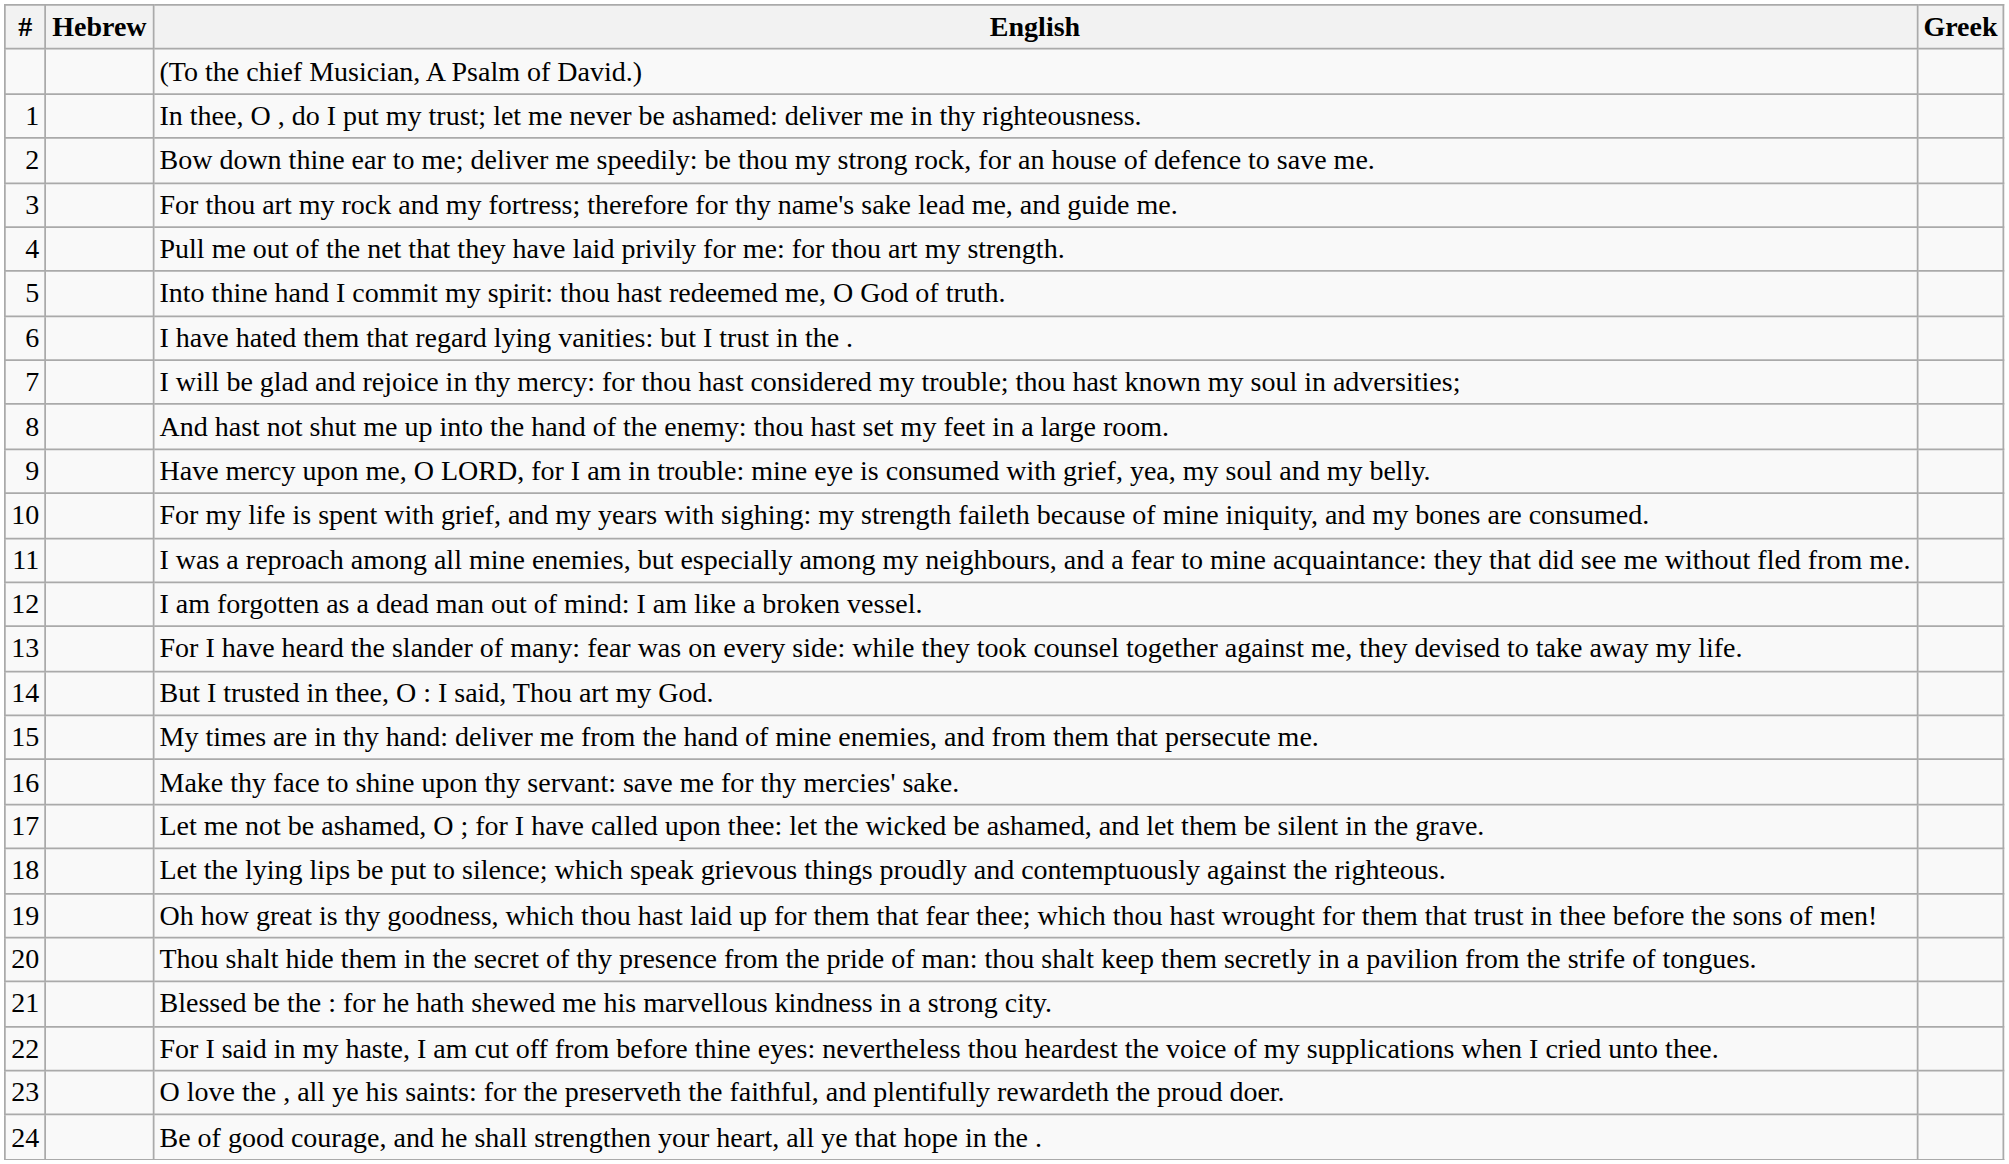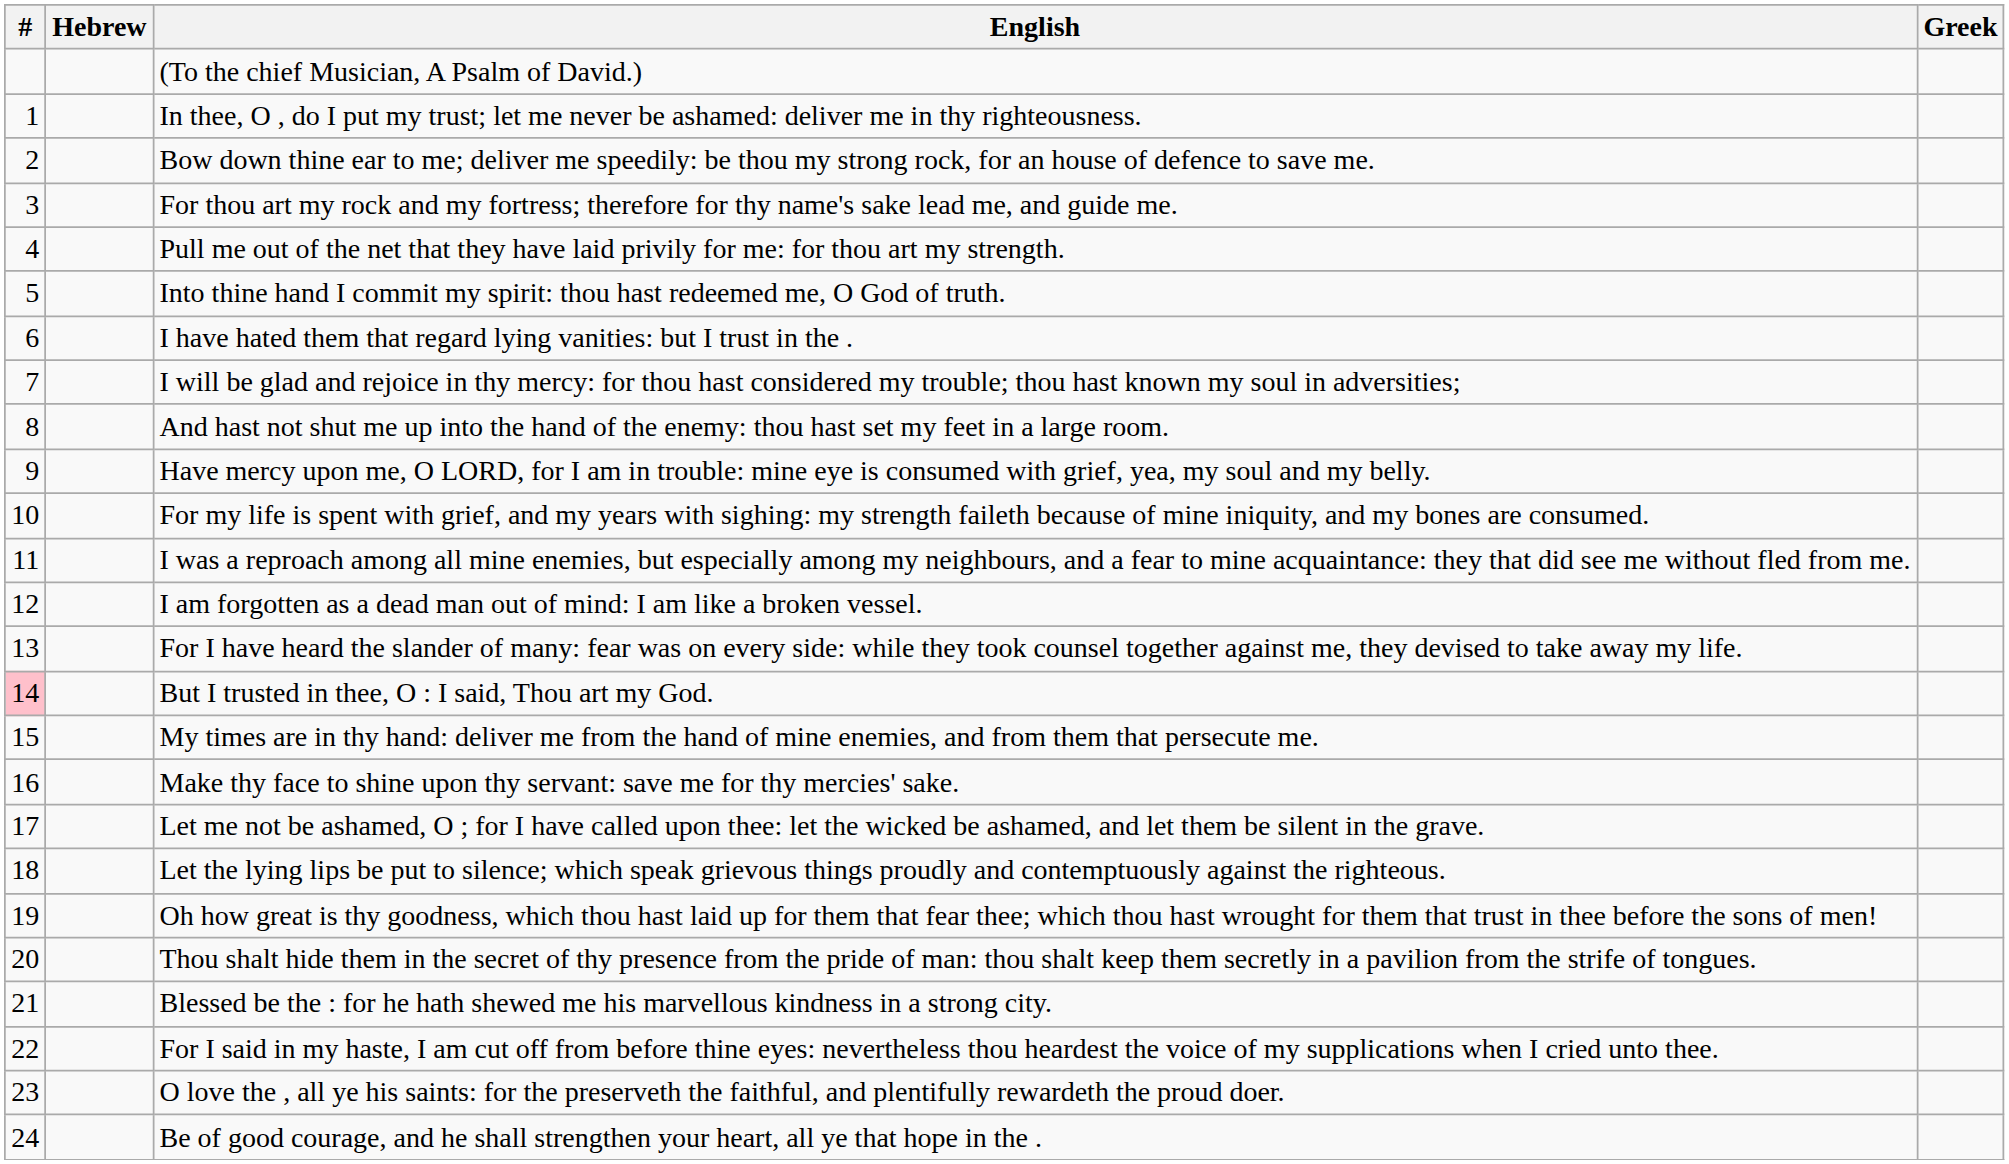(25, 692) no background -> (25, 692) pink background
